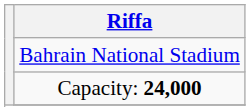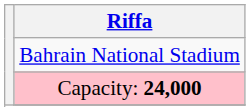(130, 88) no background -> (130, 88) pink background
